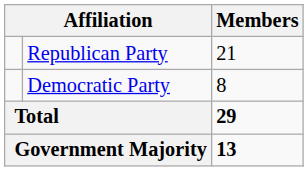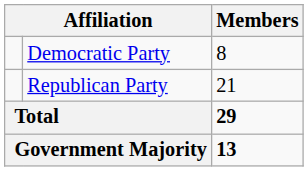rows swapped: (98, 52) <-> (99, 85)
